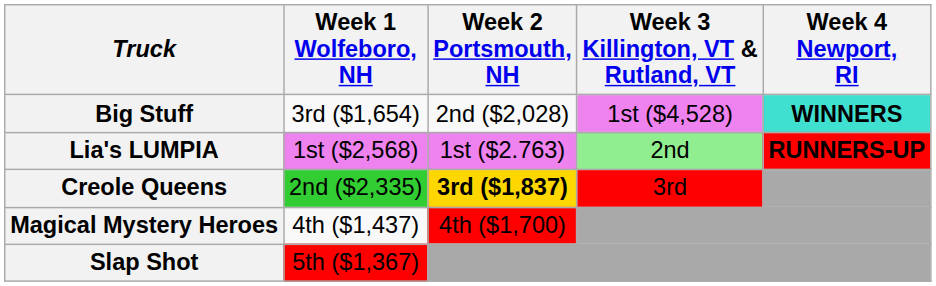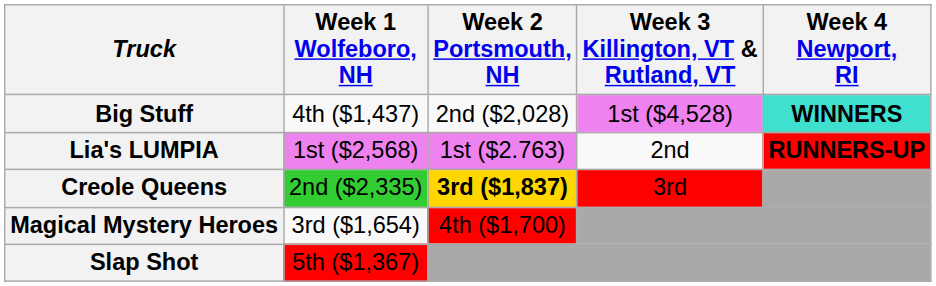(356, 113) 3rd ($1,654) -> (356, 113) 4th ($1,437)
(670, 150) lightgreen background -> (670, 150) no background
(356, 225) 4th ($1,437) -> (356, 225) 3rd ($1,654)
